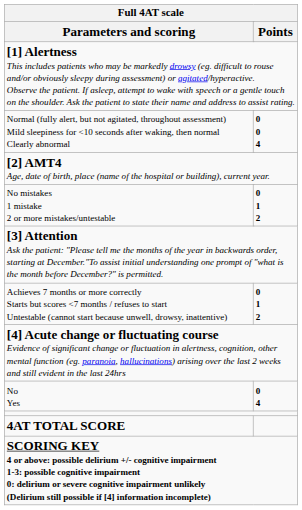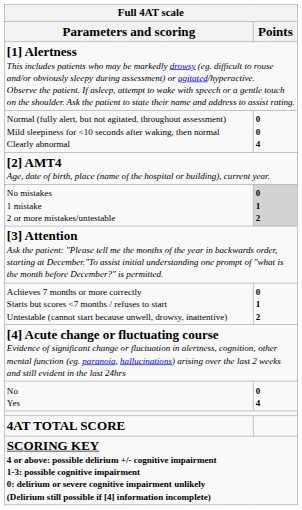(258, 206) no background -> (258, 206) lightgrey background
